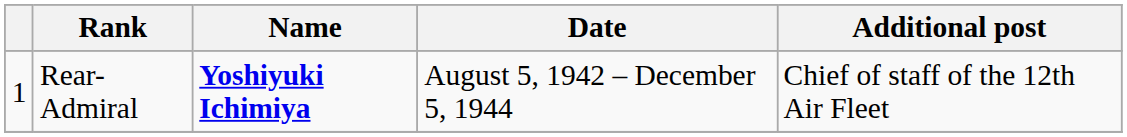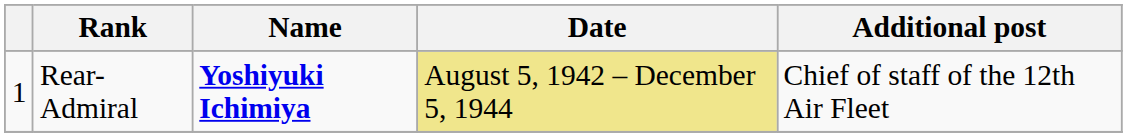(590, 91) no background -> (590, 91) khaki background
